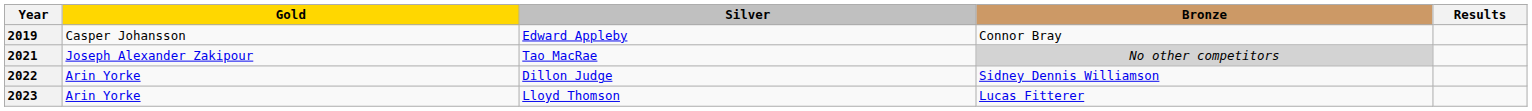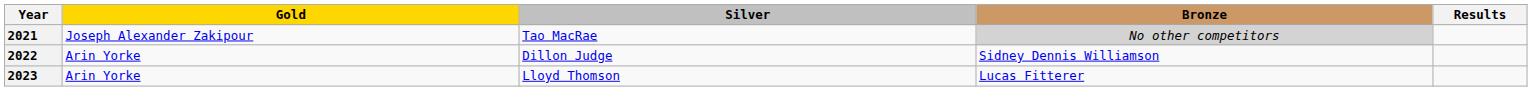- row: (22, 35)
